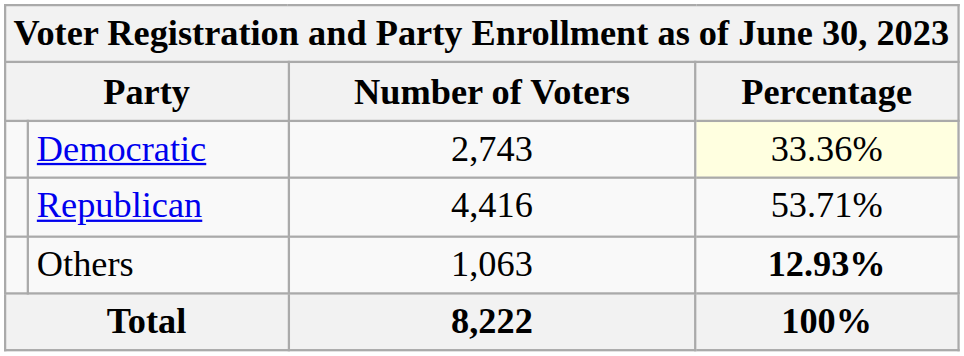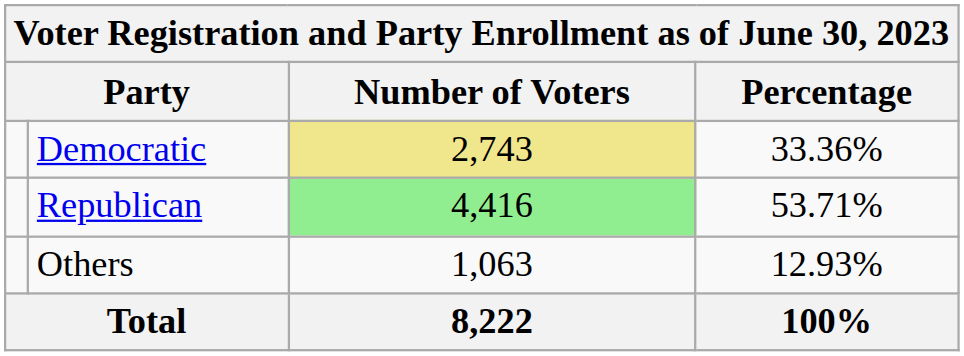(492, 148) no background -> (492, 148) khaki background
(827, 148) lightyellow background -> (827, 148) no background
(492, 206) no background -> (492, 206) lightgreen background
(827, 263) bold -> (827, 263) normal
